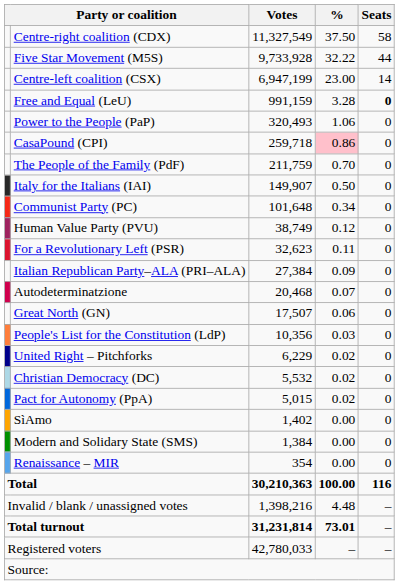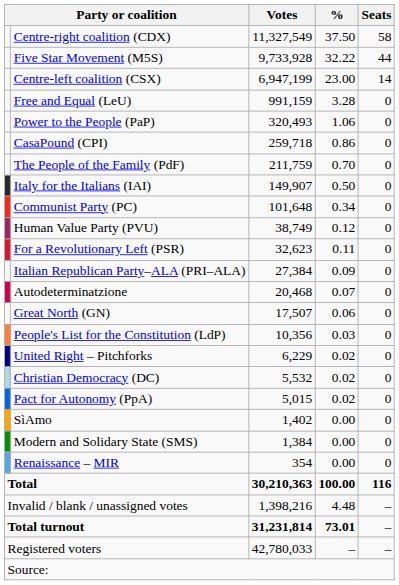(388, 100) bold -> (388, 100) normal
(344, 143) pink background -> (344, 143) no background
